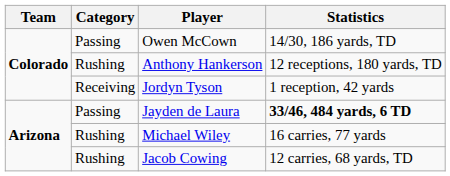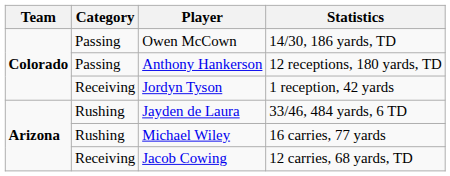(100, 64) Rushing -> (98, 64) Passing
(98, 111) Passing -> (100, 111) Rushing
(340, 111) bold -> (338, 111) normal
(100, 158) Rushing -> (105, 158) Receiving
